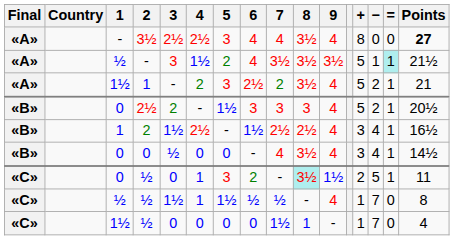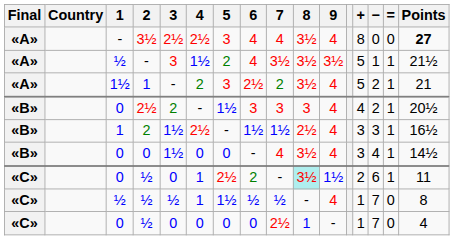(391, 61) paleturquoise background -> (391, 61) no background
(361, 108) 5 -> (361, 108) 4
(280, 131) 2½ -> (280, 131) 1½
(376, 131) 4 -> (376, 131) 3
(173, 153) ½ -> (173, 153) 1½
(227, 177) 3 -> (227, 177) 2½
(376, 177) 5 -> (376, 177) 6
(173, 200) 1½ -> (173, 200) ½
(120, 223) 1½ -> (120, 223) 0
(280, 223) 1½ -> (280, 223) 2½
